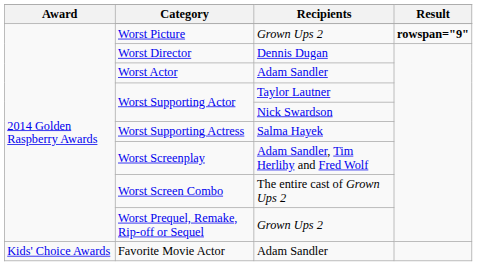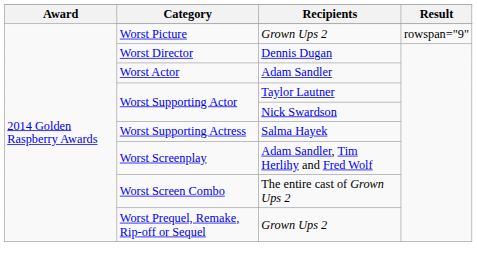(433, 33) bold -> (436, 33) normal
- row: (171, 251)
